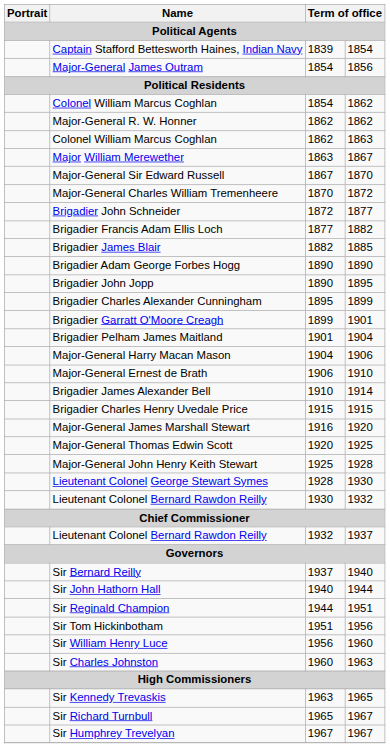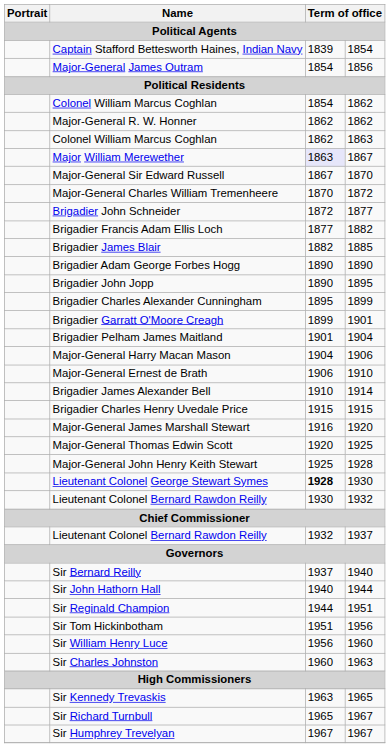(320, 157) no background -> (320, 157) lavender background
(320, 481) normal -> (320, 481) bold
